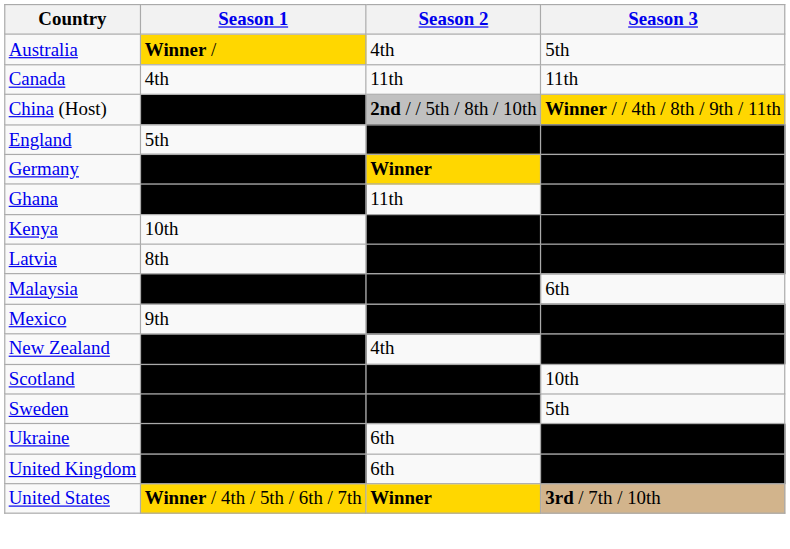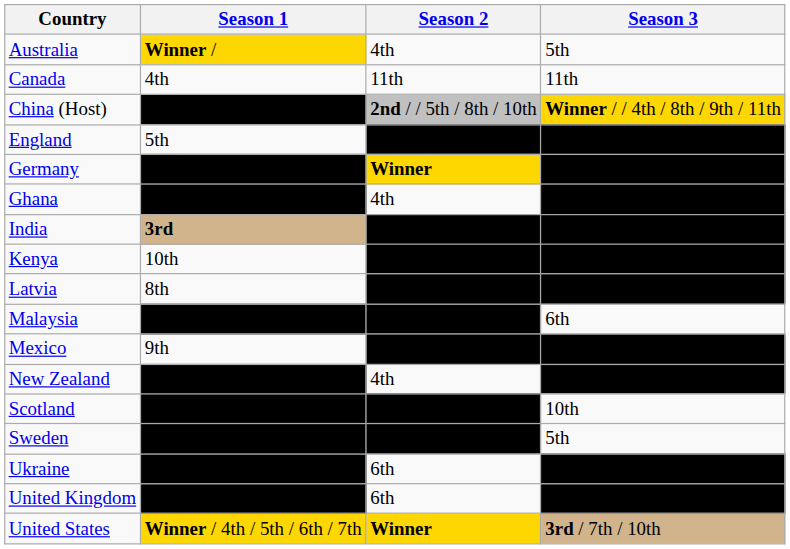(387, 199) 11th -> (382, 199) 4th
+ row: (28, 229)
